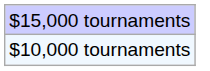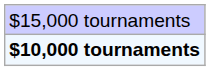(100, 50) normal -> (105, 50) bold
